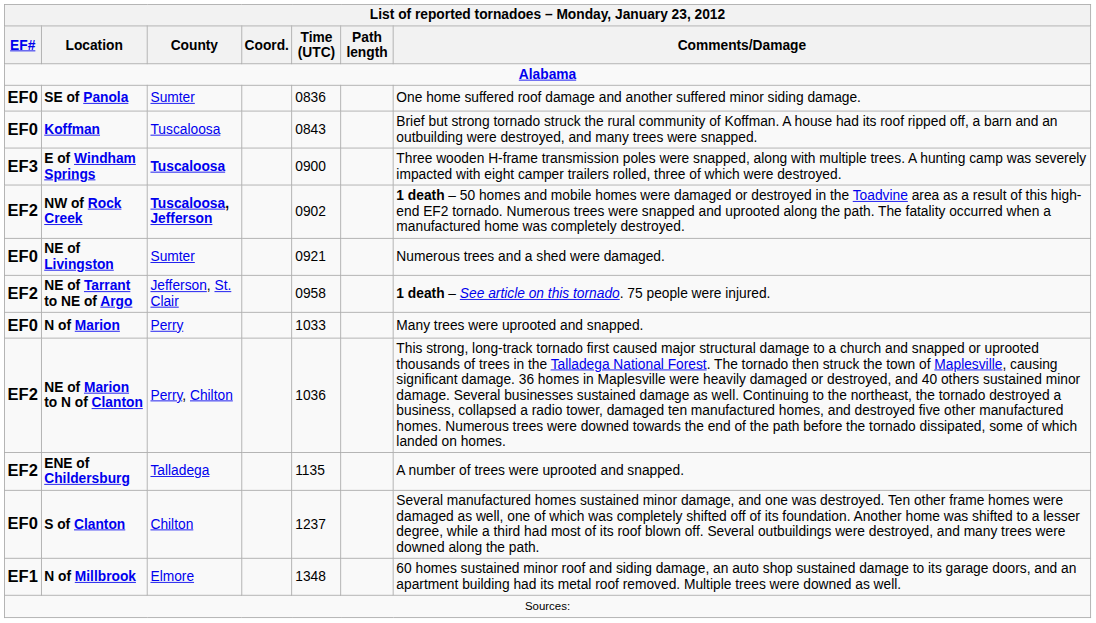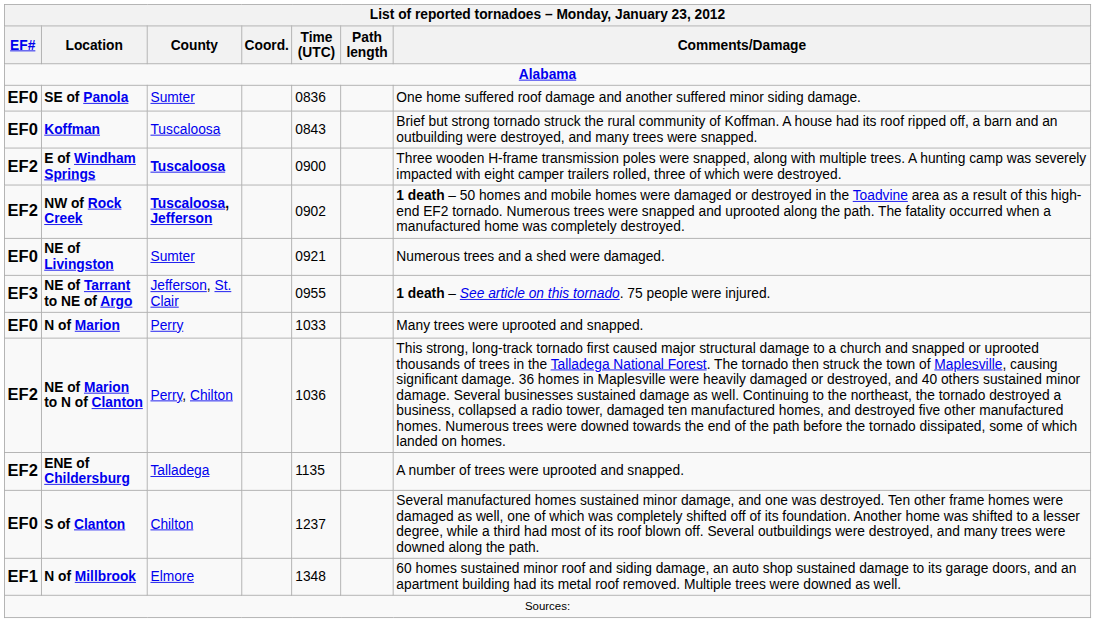(23, 166) EF3 -> (23, 166) EF2
(23, 294) EF2 -> (23, 294) EF3
(311, 294) 0958 -> (311, 294) 0955
